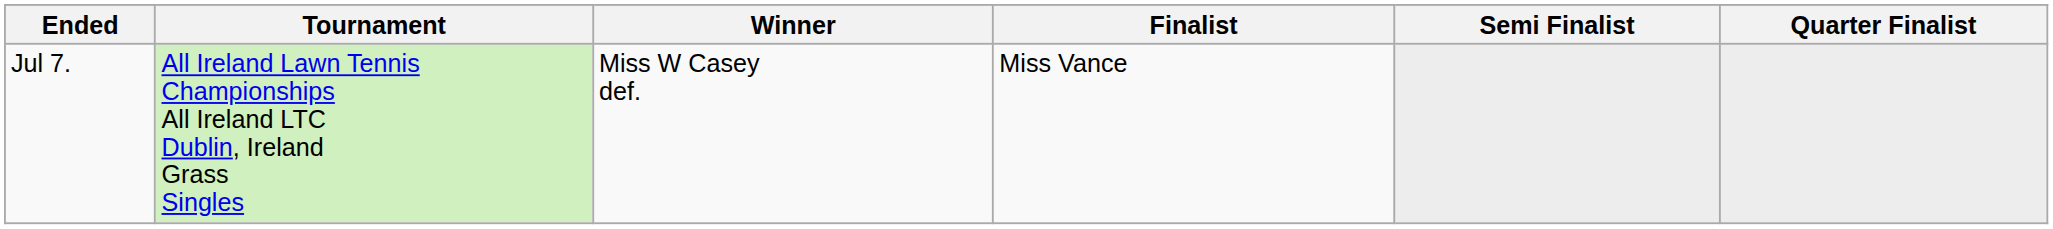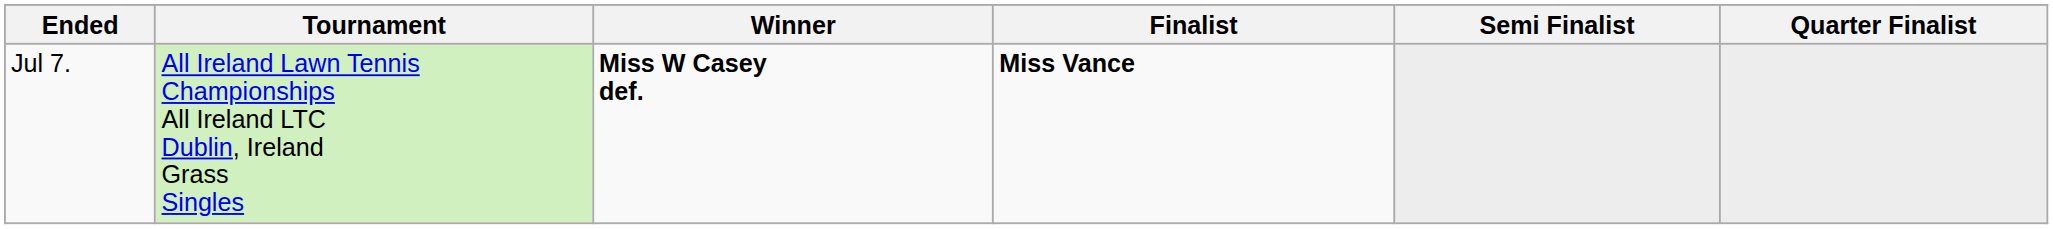(679, 78) normal -> (683, 78) bold
(1063, 64) normal -> (1067, 64) bold
